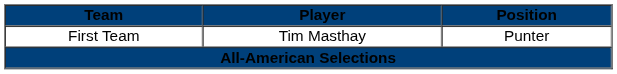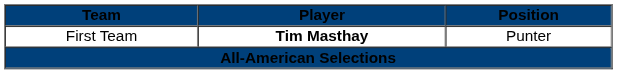(322, 36) normal -> (322, 36) bold
